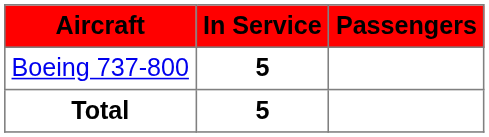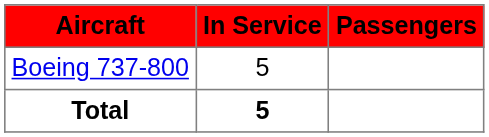(262, 68) bold -> (262, 68) normal
